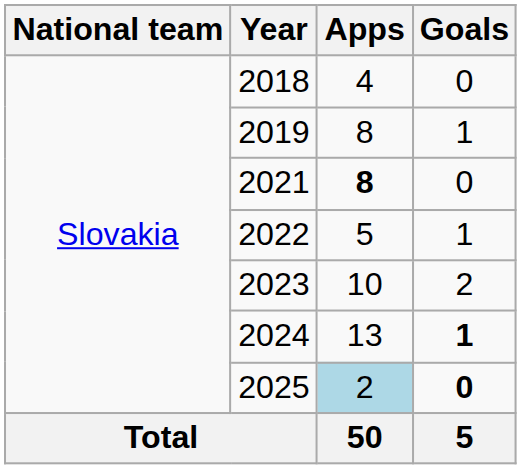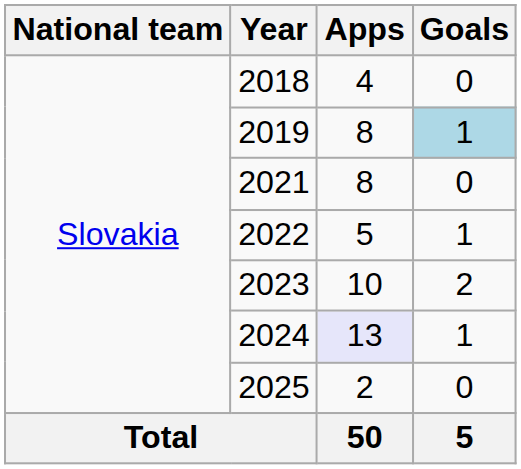(464, 132) no background -> (464, 132) lightblue background
(365, 183) bold -> (365, 183) normal
(365, 336) no background -> (365, 336) lavender background
(464, 336) bold -> (464, 336) normal
(365, 387) lightblue background -> (365, 387) no background
(464, 387) bold -> (464, 387) normal
